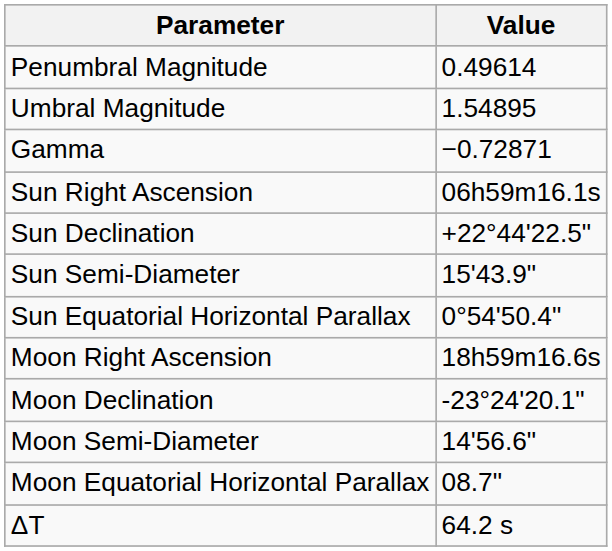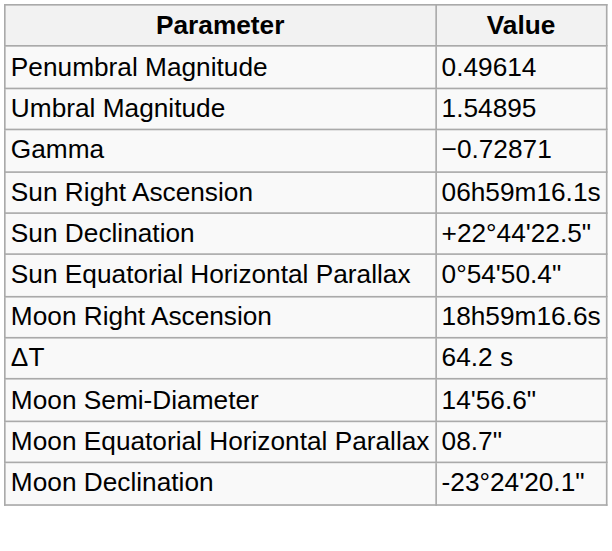- row: (125, 274)
rows swapped: (112, 399) <-> (28, 524)
